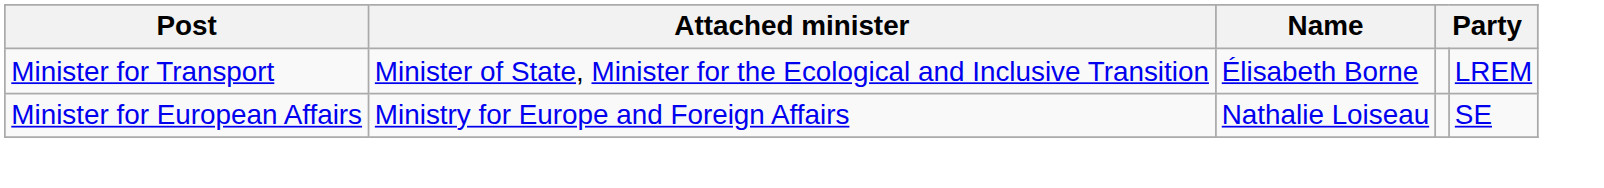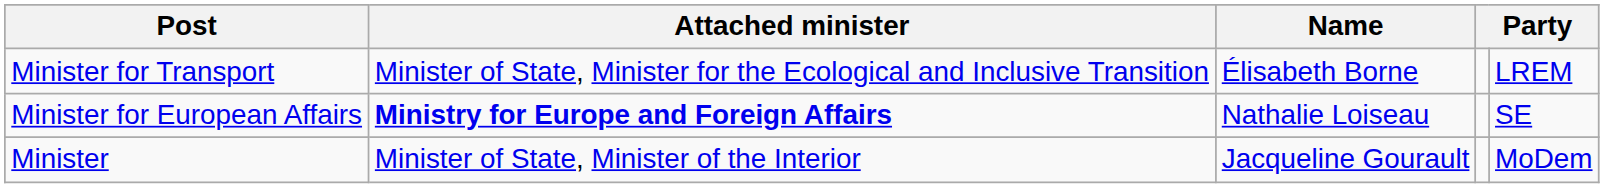(612, 114) normal -> (633, 114) bold
+ row: (60, 159)
